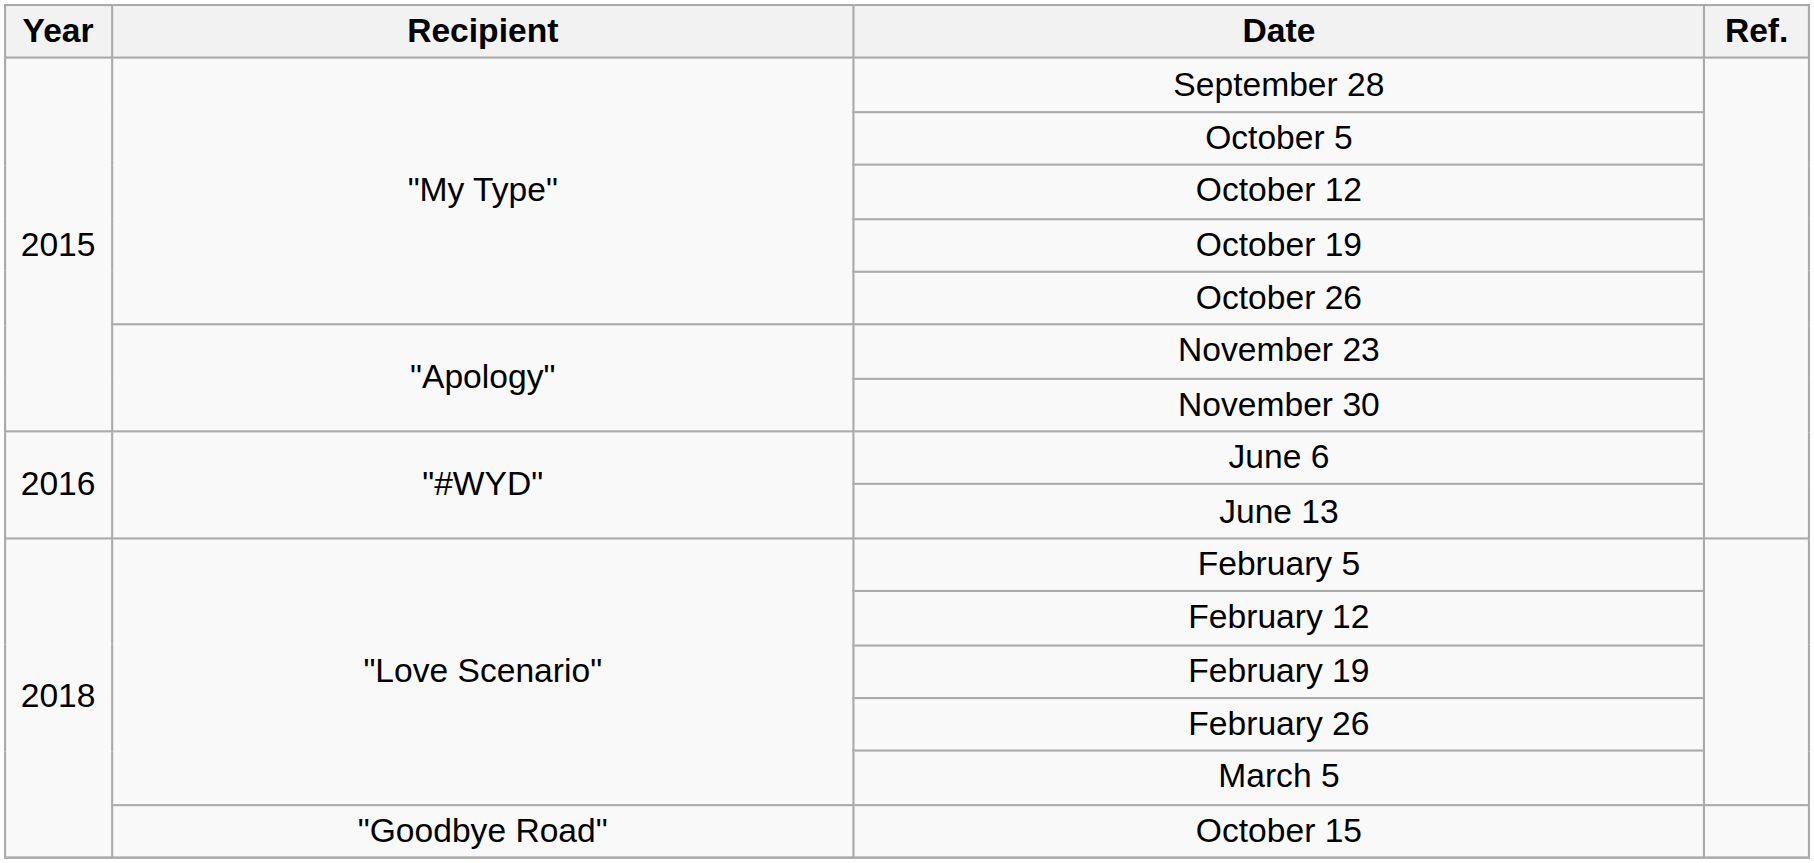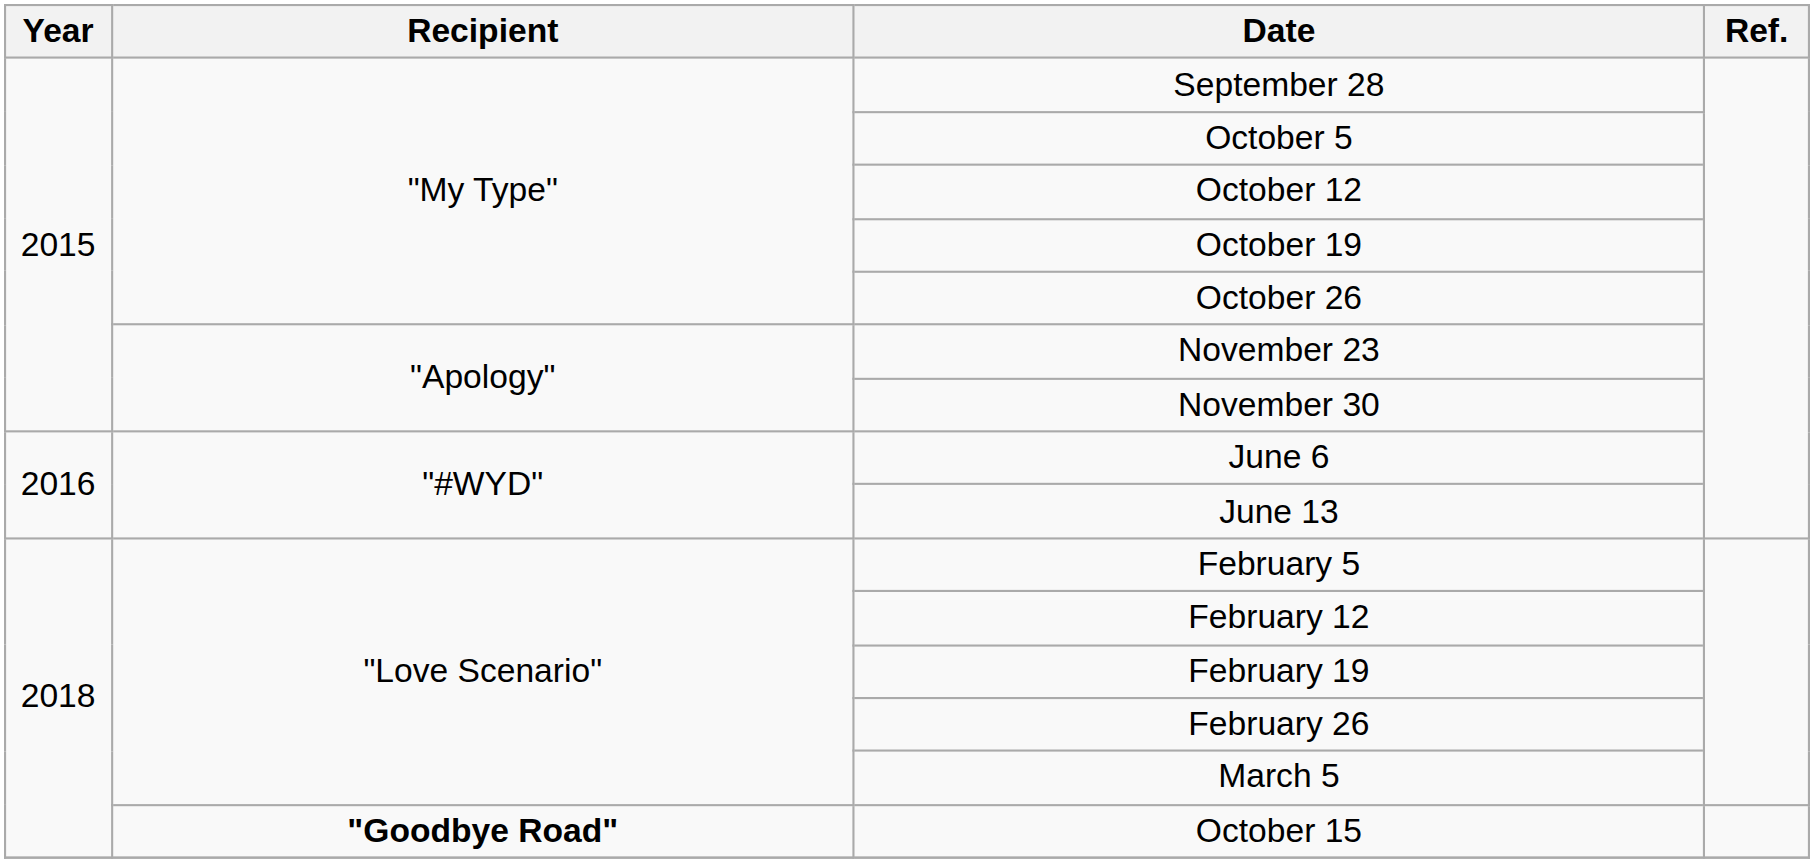(483, 830) normal -> (483, 830) bold
